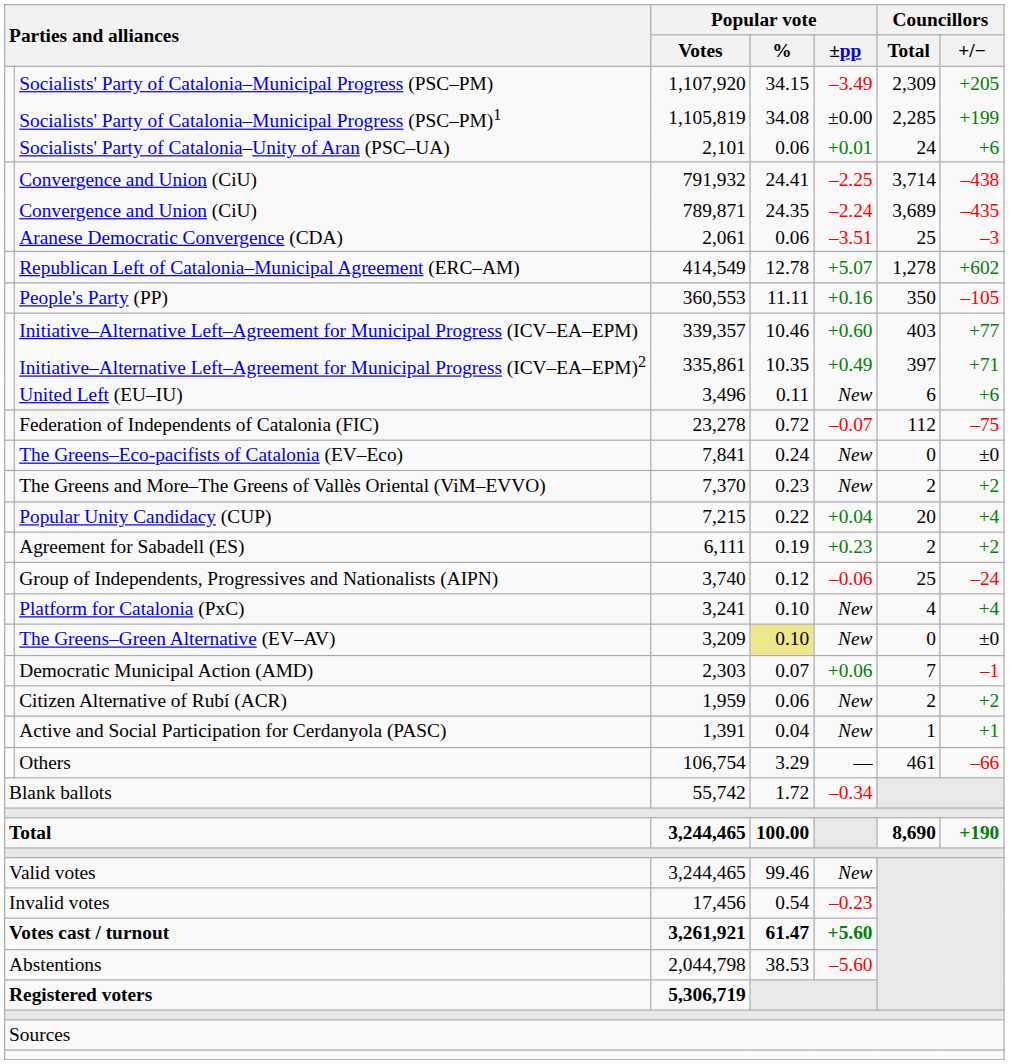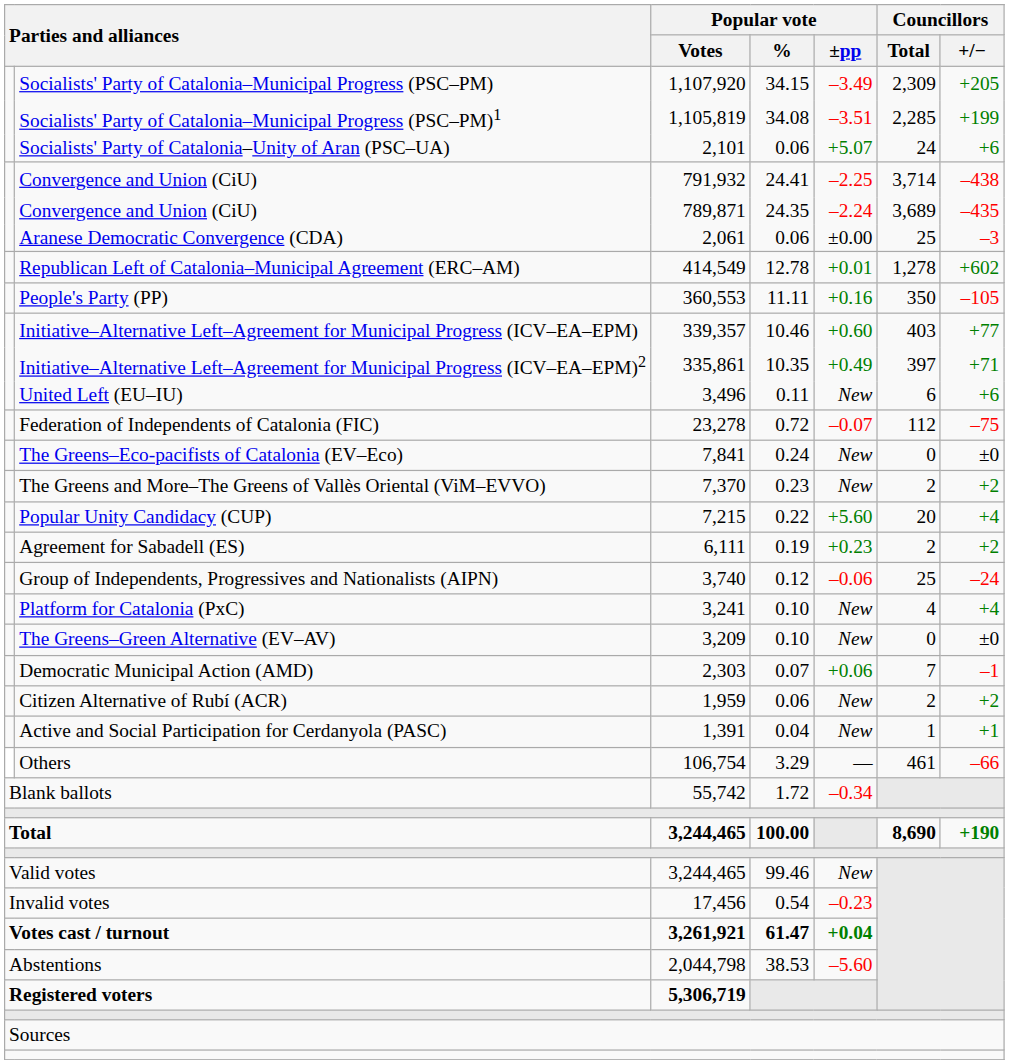(850, 117) ±0.00 -> (851, 117) –3.51
(850, 147) +0.01 -> (850, 147) +5.07
(851, 237) –3.51 -> (850, 237) ±0.00
(850, 267) +5.07 -> (850, 267) +0.01
(850, 516) +0.04 -> (850, 516) +5.60
(792, 639) khaki background -> (792, 639) no background
(850, 933) +5.60 -> (850, 933) +0.04
